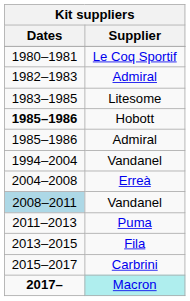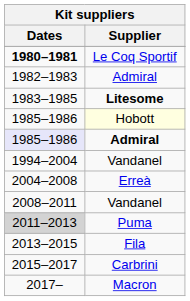(45, 56) normal -> (45, 56) bold
(135, 98) normal -> (135, 98) bold
(45, 119) bold -> (45, 119) normal
(135, 119) no background -> (135, 119) lightyellow background
(45, 139) no background -> (45, 139) lavender background
(135, 139) normal -> (135, 139) bold
(45, 202) lightblue background -> (45, 202) no background
(45, 223) no background -> (45, 223) lightgrey background
(45, 285) bold -> (45, 285) normal
(135, 285) paleturquoise background -> (135, 285) no background
